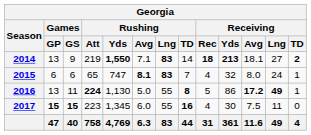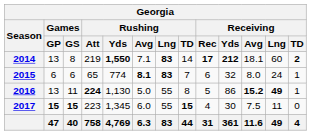(73, 59) 9 -> (73, 59) 8
(207, 59) 18 -> (207, 59) 17
(230, 59) 213 -> (230, 59) 212
(277, 59) 27 -> (277, 59) 60
(118, 75) 747 -> (118, 75) 774
(207, 75) 4 -> (207, 75) 6
(187, 91) bold -> (187, 91) normal
(254, 91) 17.2 -> (254, 91) 15.2
(187, 106) 16 -> (187, 106) 15
